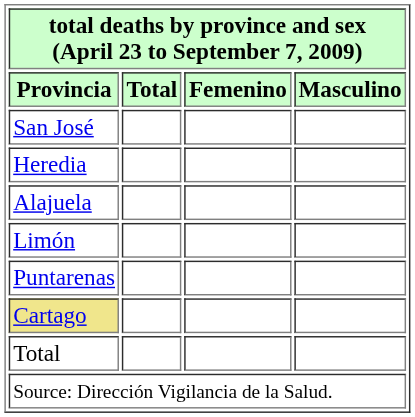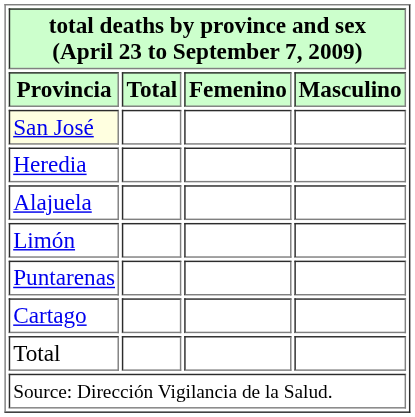(53, 127) no background -> (53, 127) lightyellow background
(50, 315) khaki background -> (50, 315) no background
